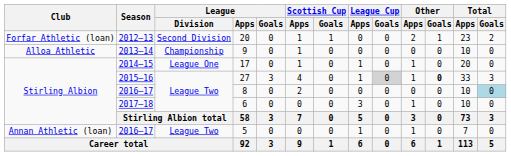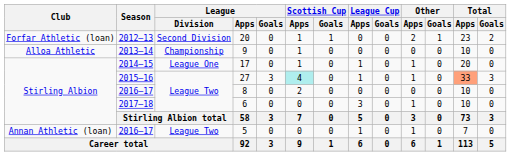(299, 78) no background -> (299, 78) paleturquoise background
(387, 78) lightgrey background -> (387, 78) no background
(439, 78) bold -> (439, 78) normal
(465, 78) no background -> (465, 78) lightsalmon background
(492, 91) lightblue background -> (492, 91) no background
